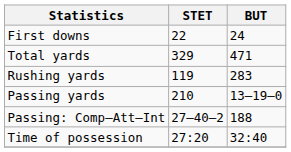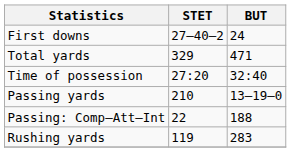(179, 35) 22 -> (197, 35) 27–40–2
rows swapped: (56, 76) <-> (75, 137)
(197, 117) 27–40–2 -> (179, 117) 22
